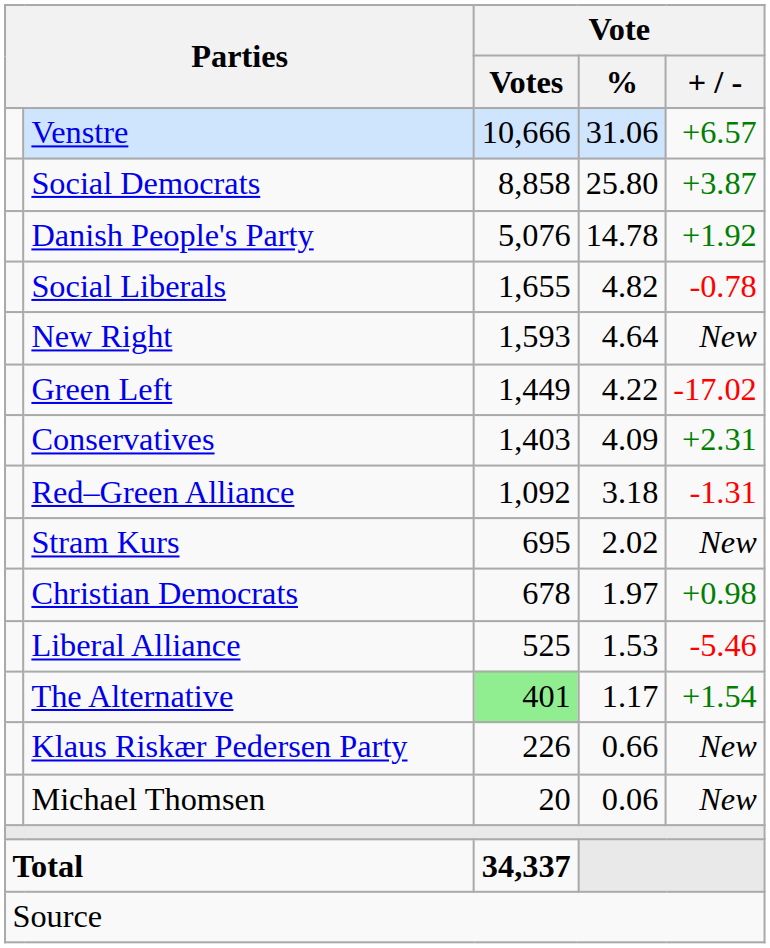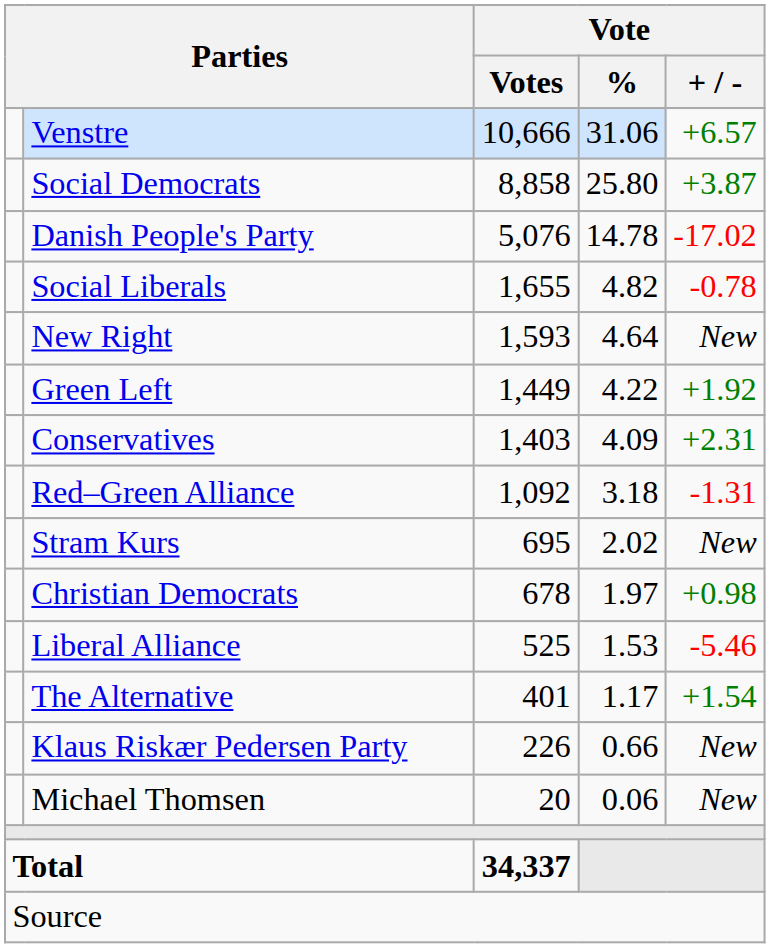(719, 235) +1.92 -> (715, 235) -17.02
(715, 388) -17.02 -> (719, 388) +1.92
(546, 696) lightgreen background -> (546, 696) no background
